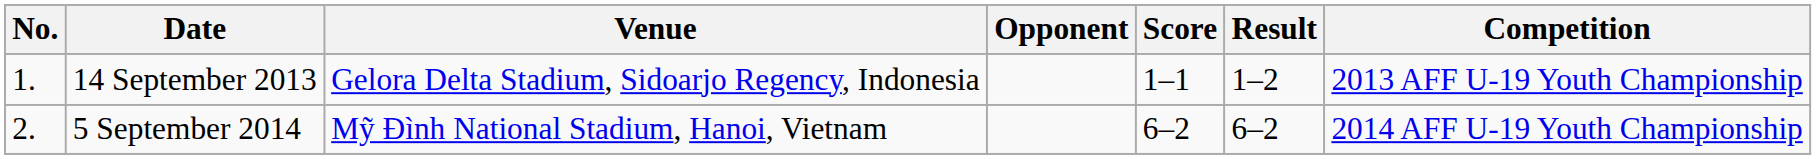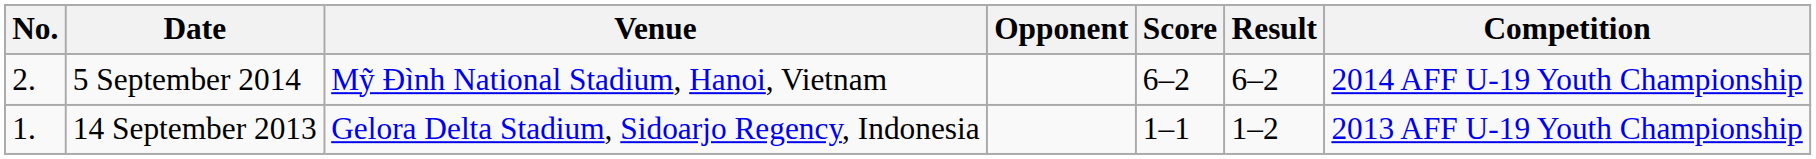rows swapped: (195, 79) <-> (187, 128)
